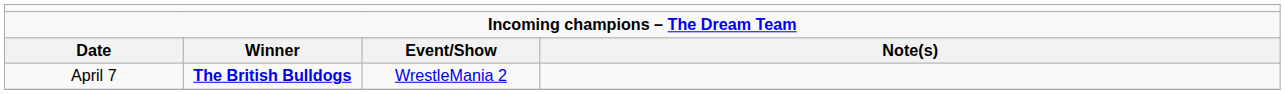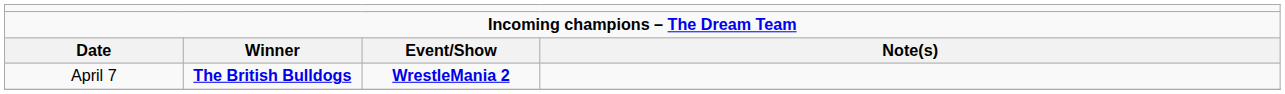(451, 76) normal -> (451, 76) bold
